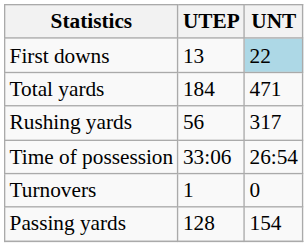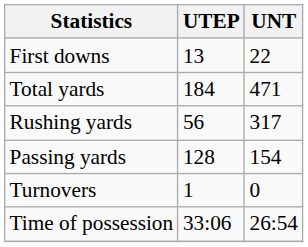(260, 55) lightblue background -> (260, 55) no background
rows swapped: (68, 223) <-> (91, 156)
